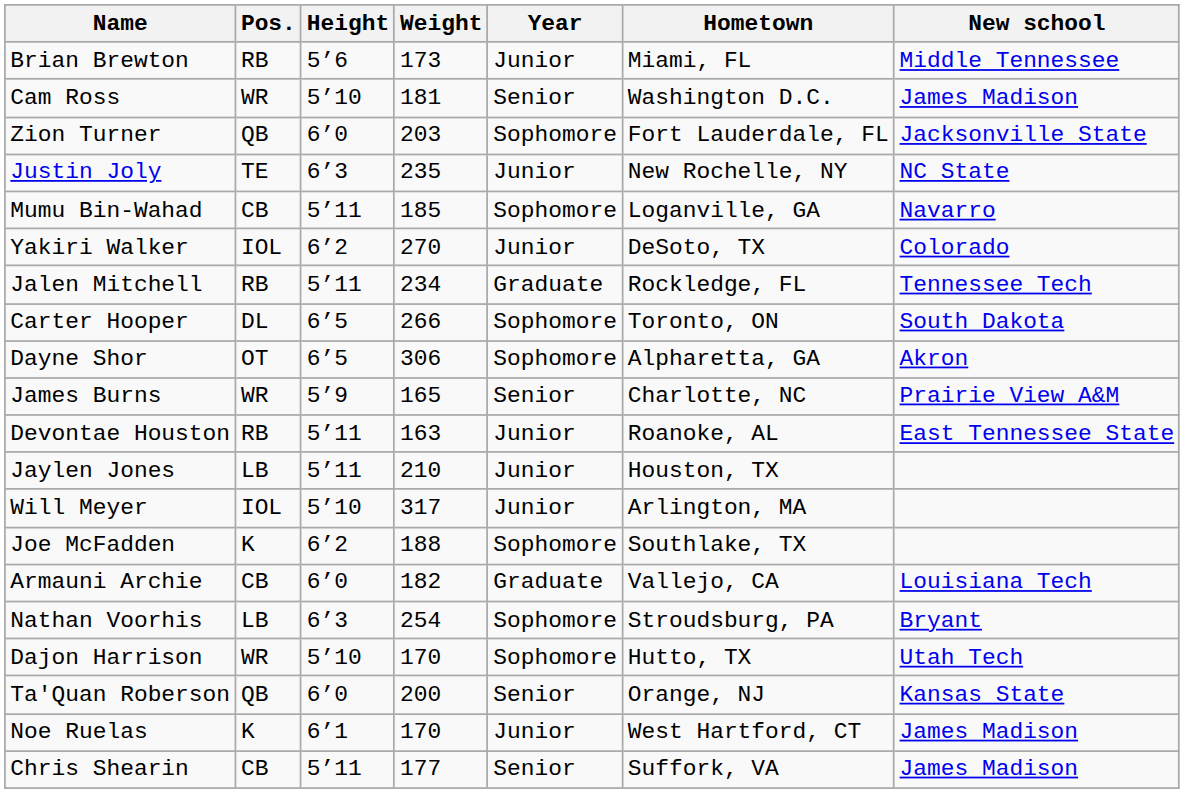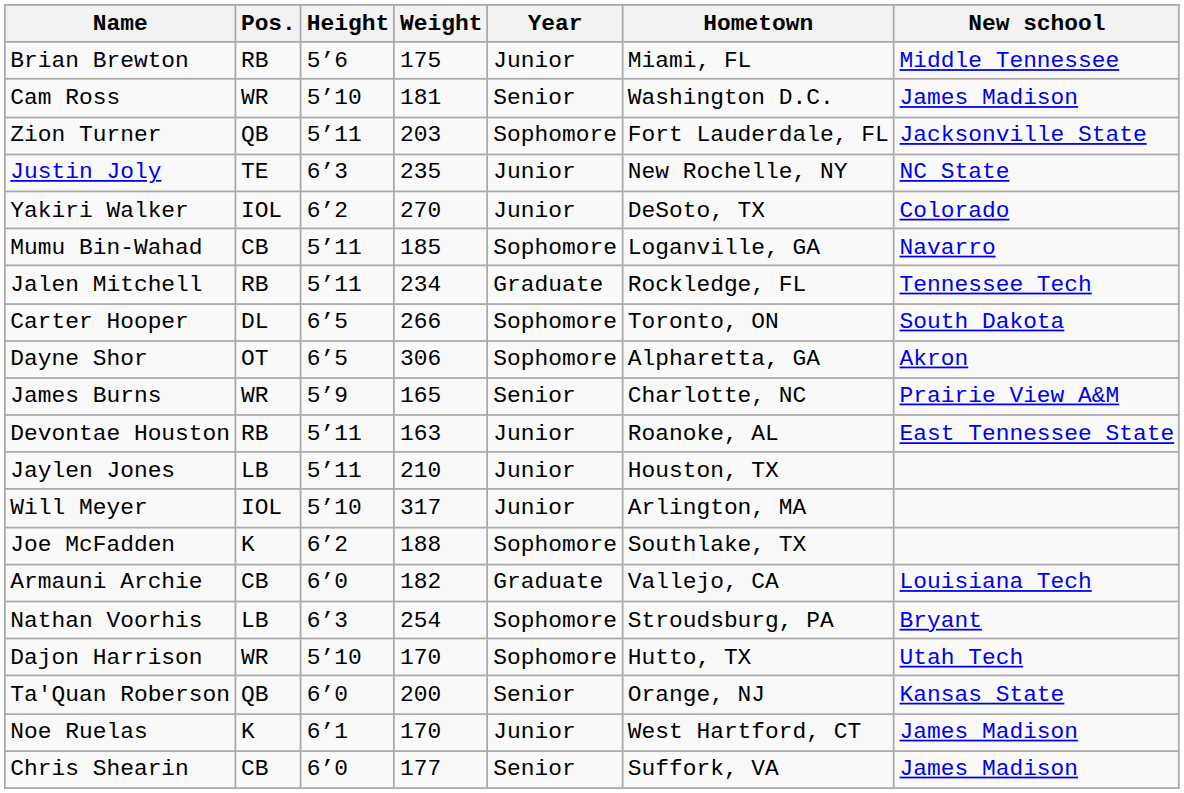(421, 61) 173 -> (421, 61) 175
(327, 135) 6’0 -> (334, 135) 5’11
rows swapped: (100, 247) <-> (106, 210)
(334, 769) 5’11 -> (327, 769) 6’0
